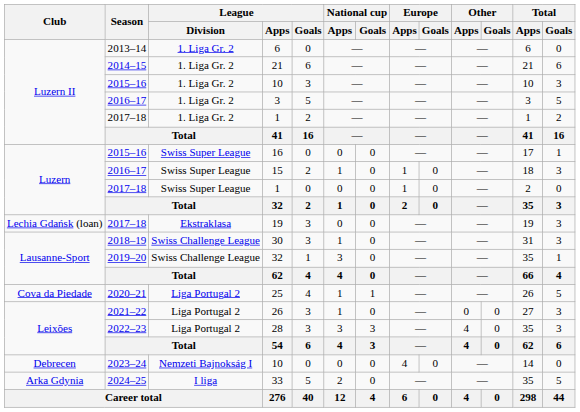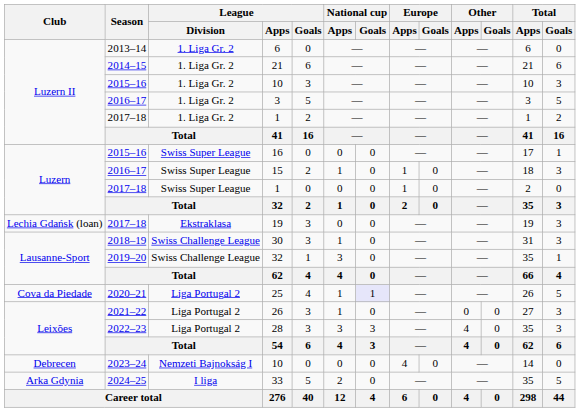(373, 293) no background -> (373, 293) lavender background
